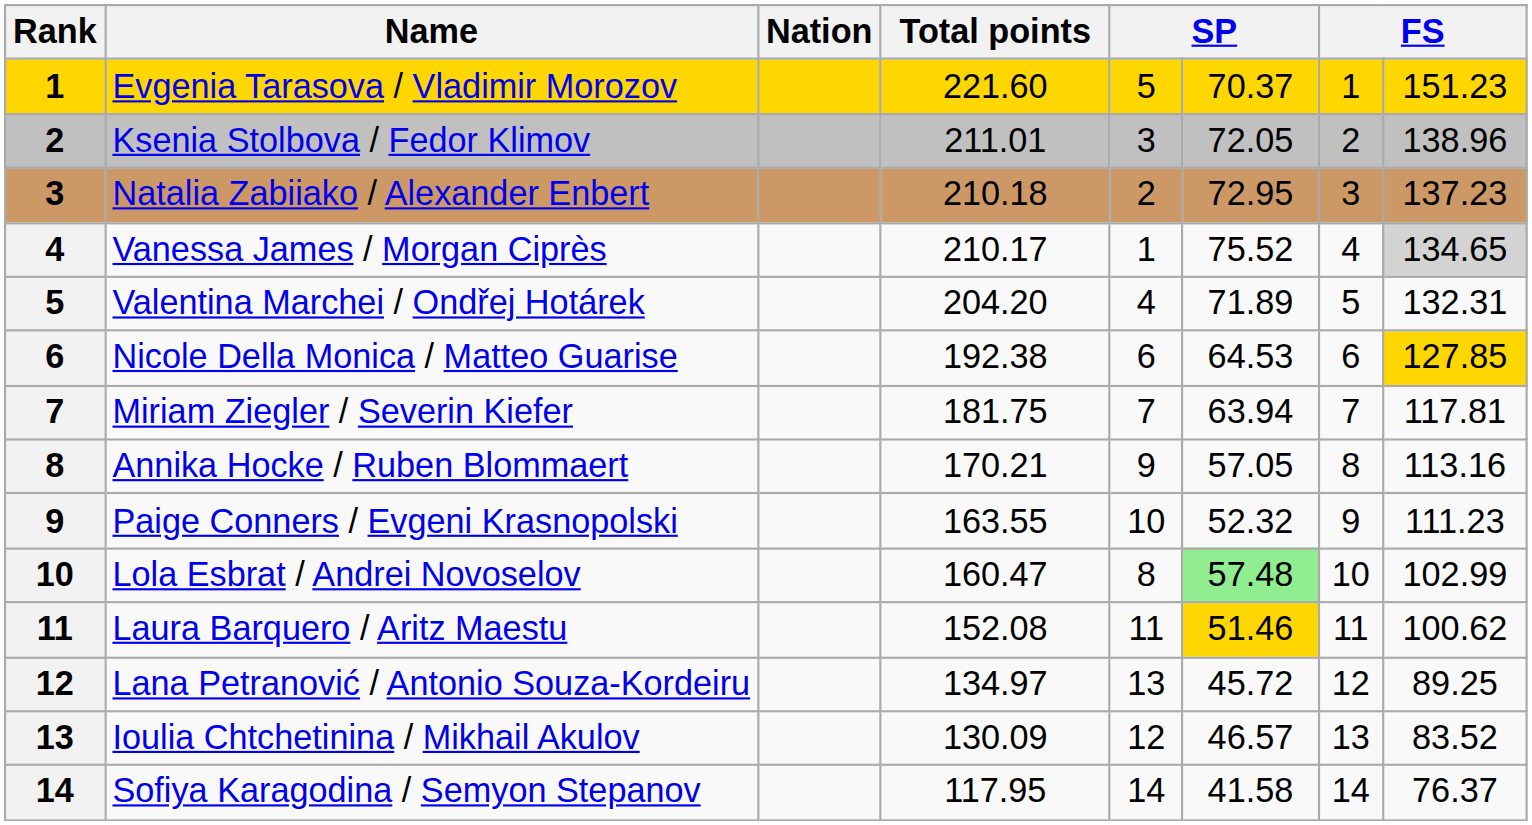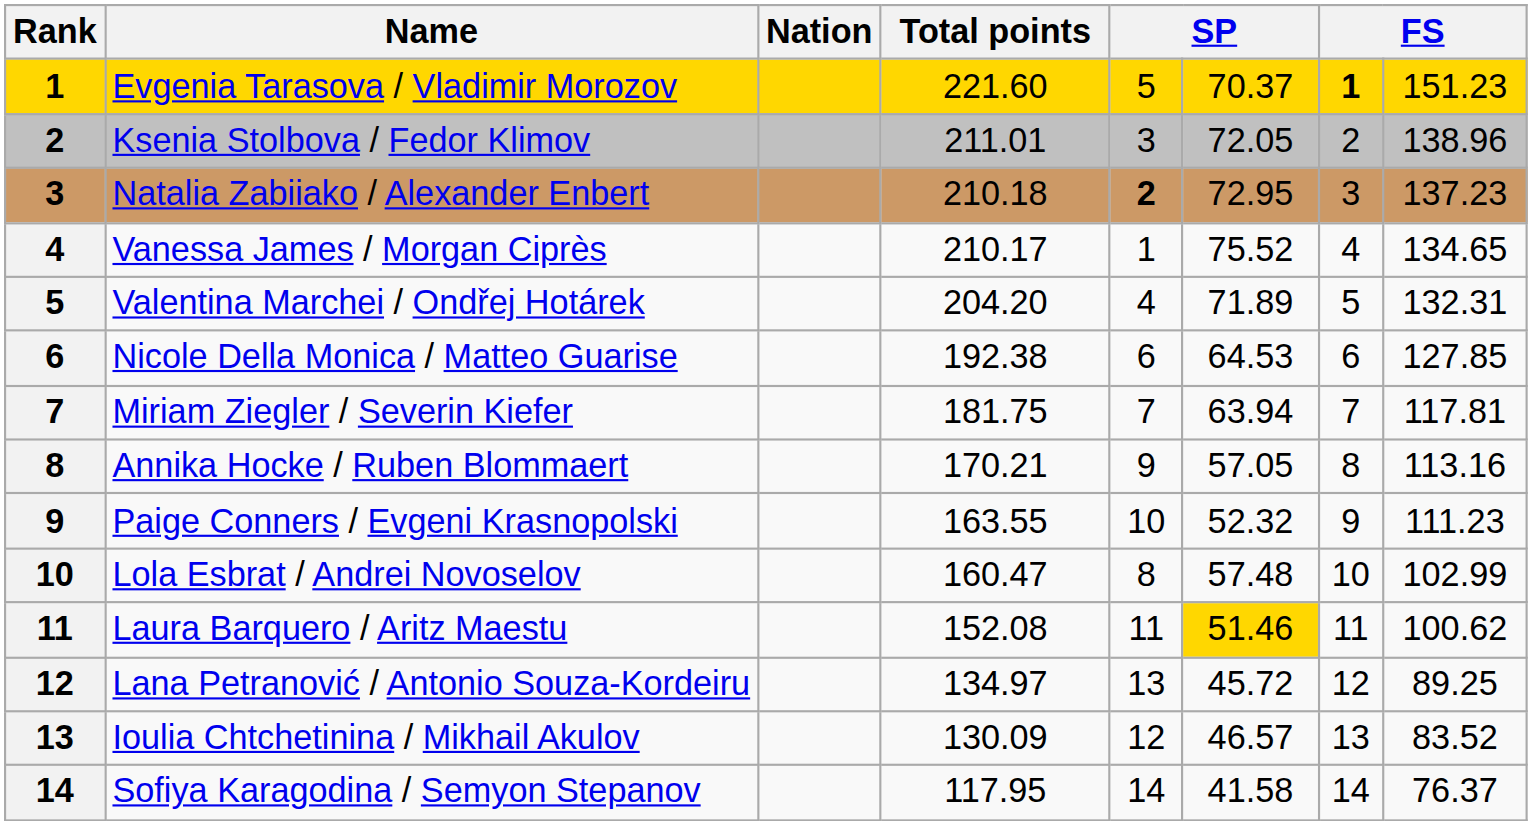(1351, 85) normal -> (1351, 85) bold
(1146, 194) normal -> (1146, 194) bold
(1455, 248) lightgrey background -> (1455, 248) no background
(1455, 357) gold background -> (1455, 357) no background
(1250, 574) lightgreen background -> (1250, 574) no background
